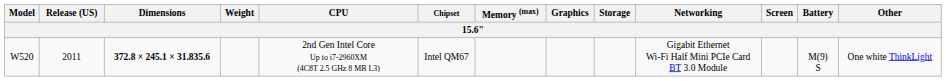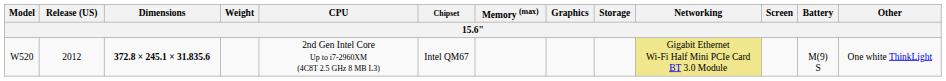(72, 56) 2011 -> (72, 56) 2012
(698, 56) no background -> (698, 56) khaki background
